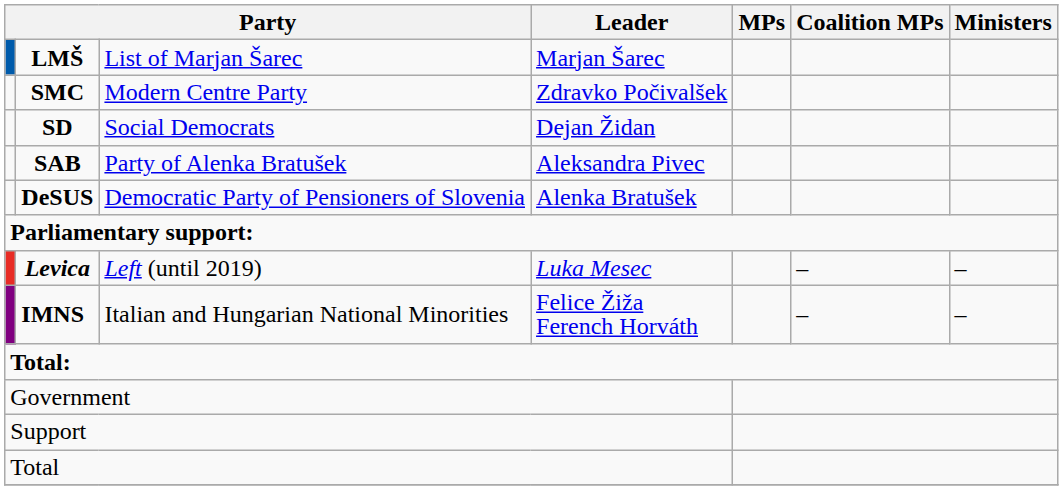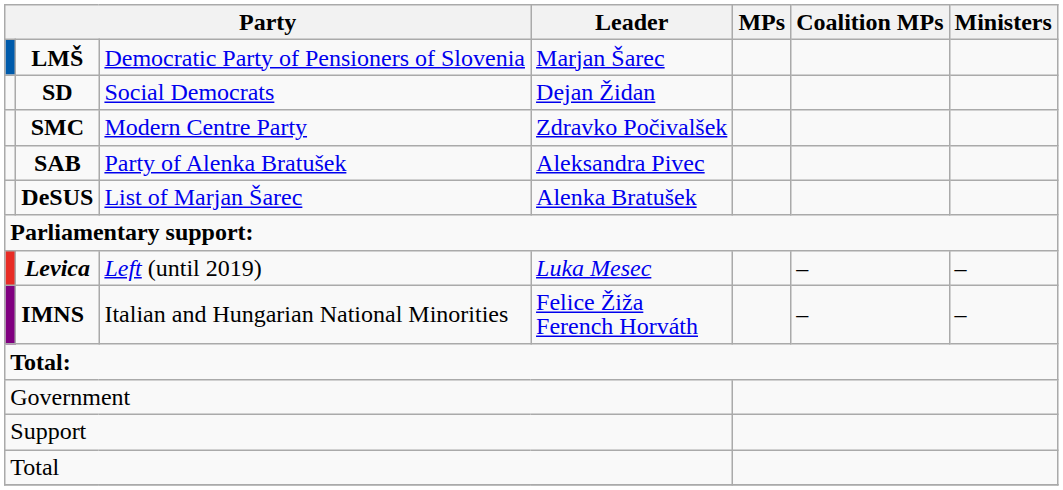(203, 57) List of Marjan Šarec -> (315, 57) Democratic Party of Pensioners of Slovenia
rows swapped: (57, 127) <-> (57, 92)
(315, 197) Democratic Party of Pensioners of Slovenia -> (203, 197) List of Marjan Šarec
